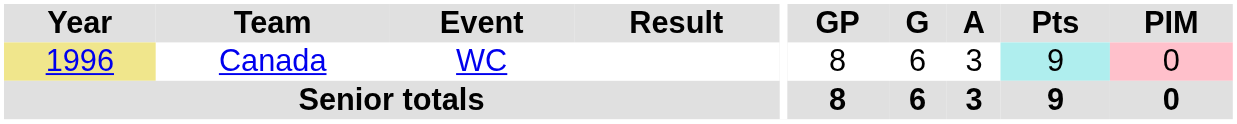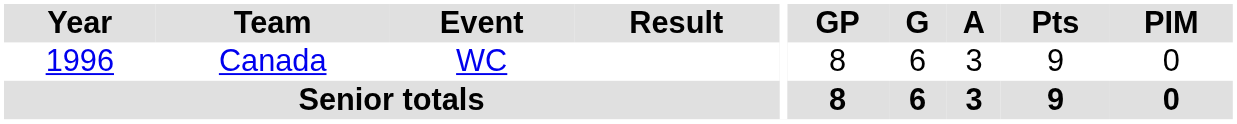(80, 61) khaki background -> (80, 61) no background
(1056, 61) paleturquoise background -> (1056, 61) no background
(1171, 61) pink background -> (1171, 61) no background
